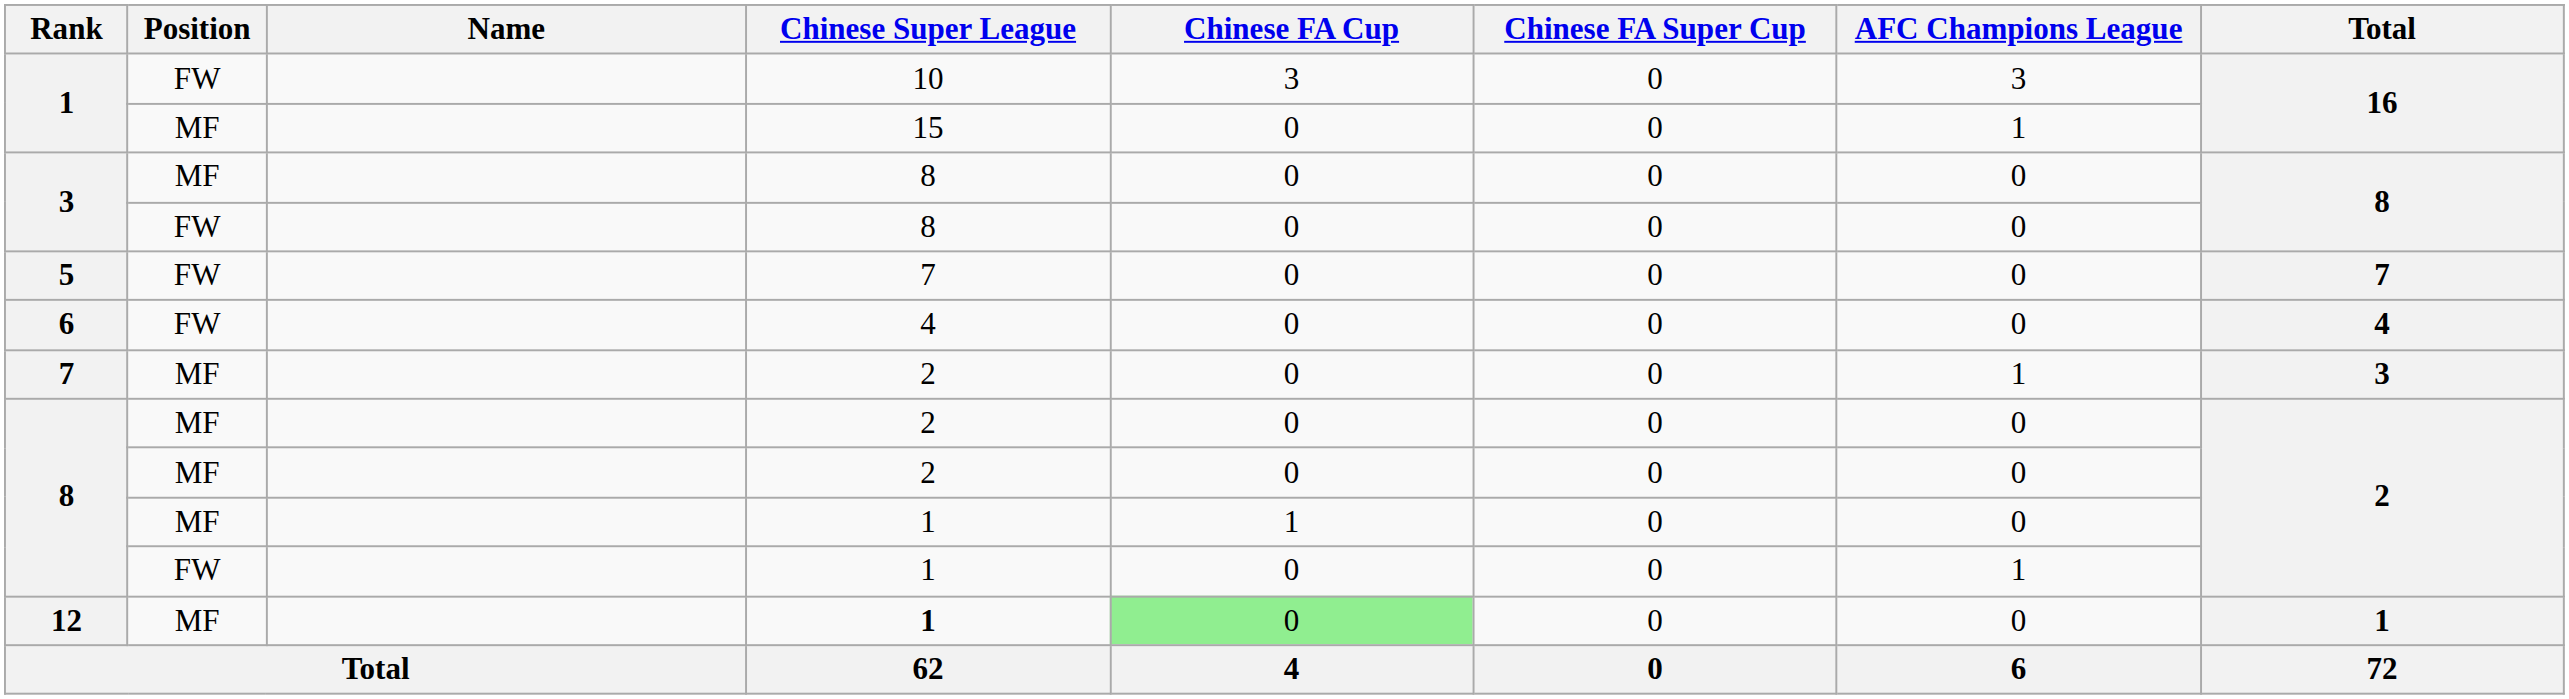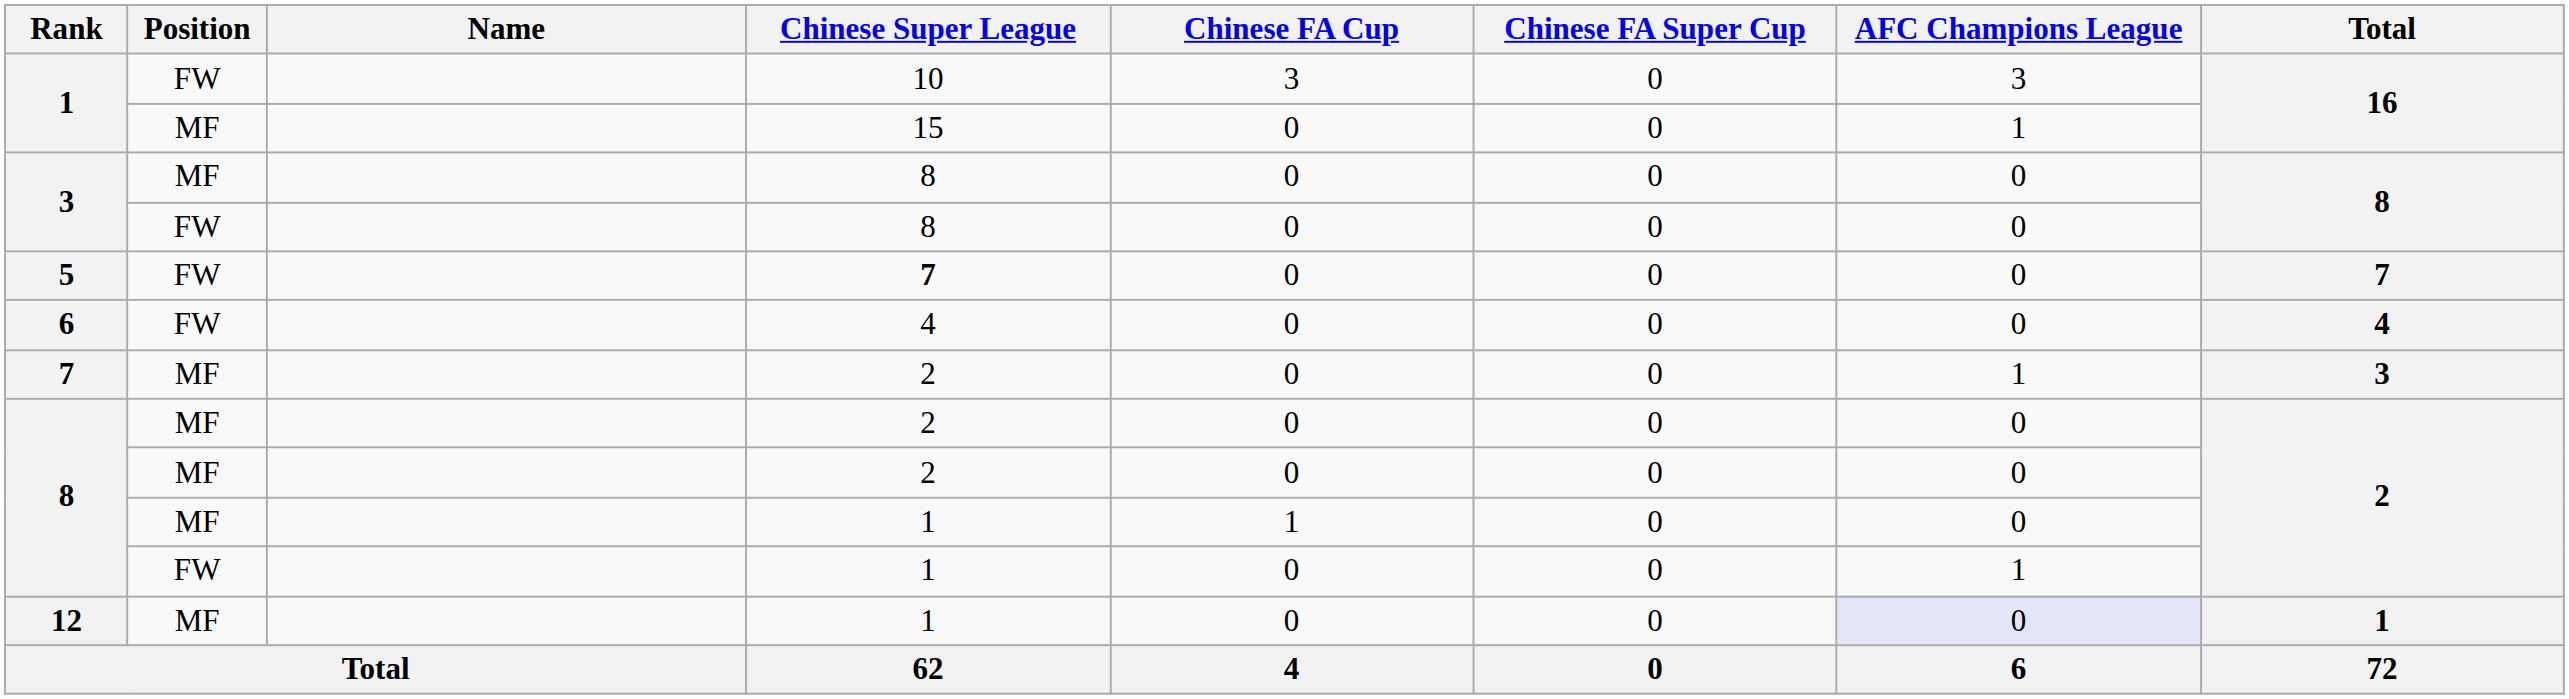(928, 275) normal -> (928, 275) bold
(928, 619) bold -> (928, 619) normal
(1292, 619) lightgreen background -> (1292, 619) no background
(2019, 619) no background -> (2019, 619) lavender background
